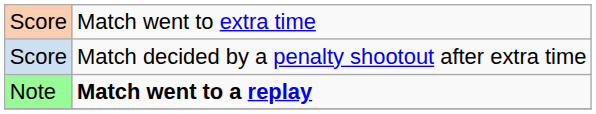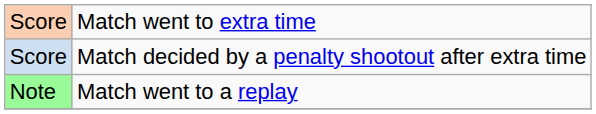(195, 91) bold -> (187, 91) normal
